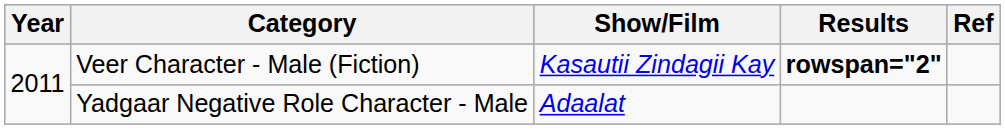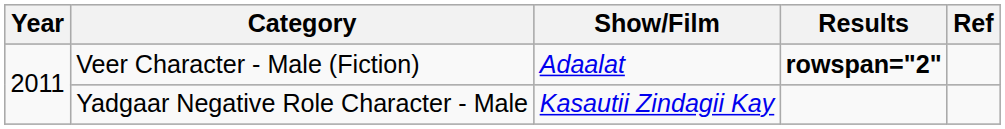(657, 64) Kasautii Zindagii Kay -> (582, 64) Adaalat
(582, 104) Adaalat -> (657, 104) Kasautii Zindagii Kay
